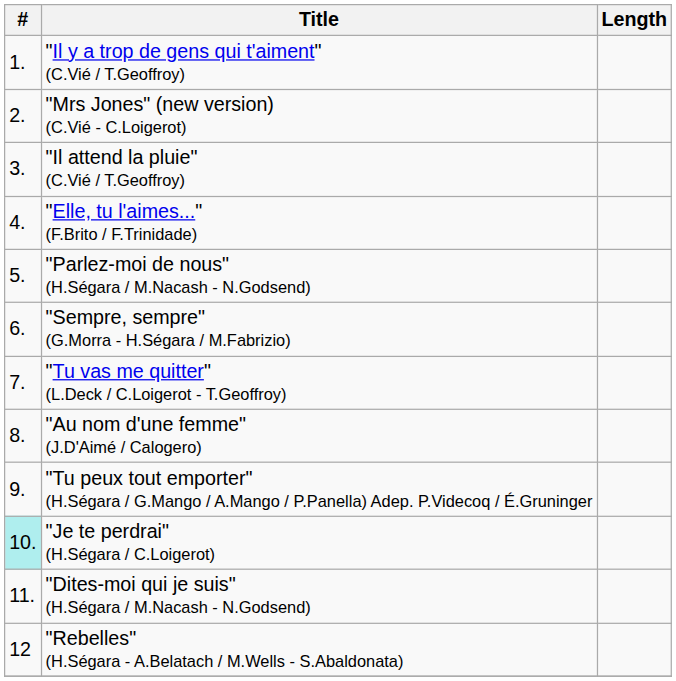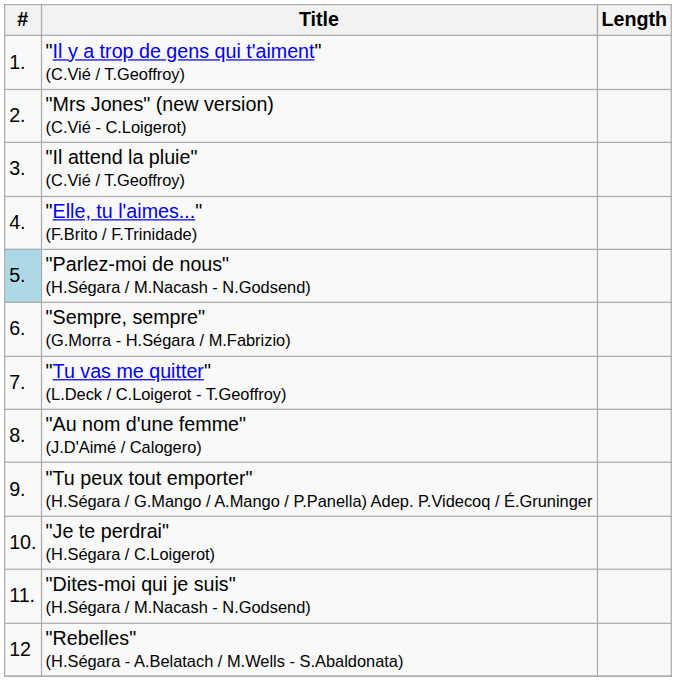(17, 275) no background -> (17, 275) lightblue background
(23, 542) paleturquoise background -> (23, 542) no background
